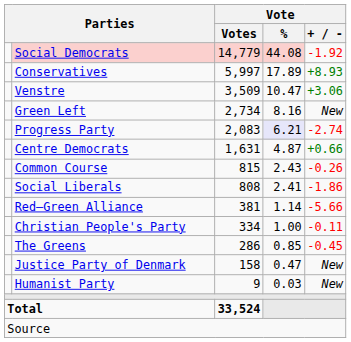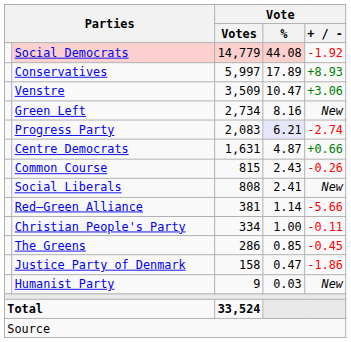(325, 188) -1.86 -> (332, 188) New
(332, 265) New -> (325, 265) -1.86
